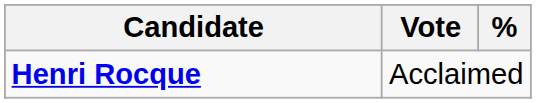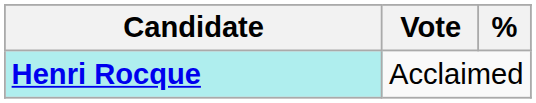(106, 73) no background -> (106, 73) paleturquoise background
